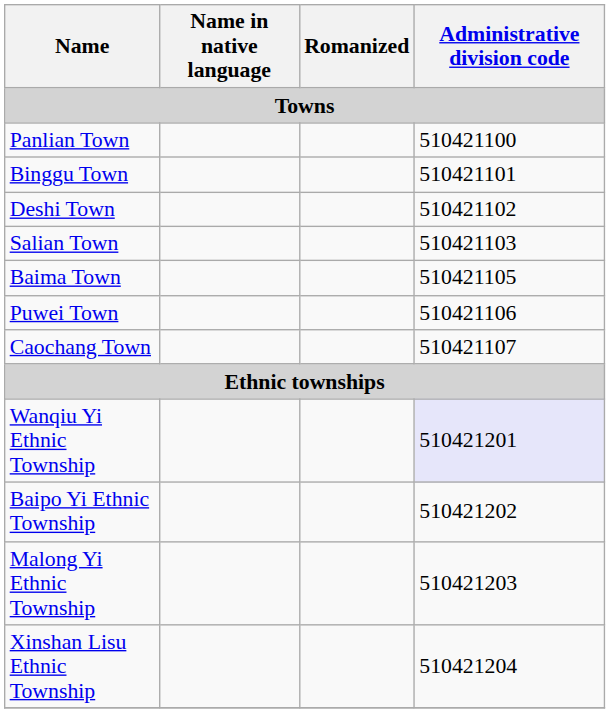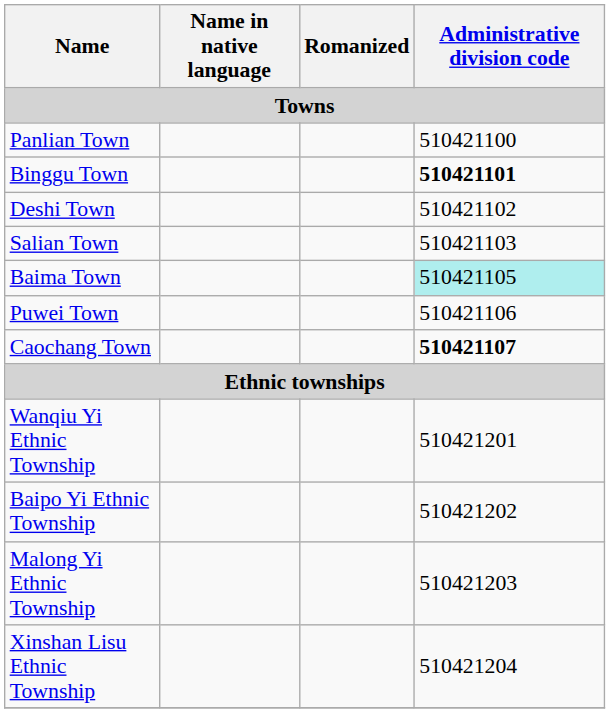(468, 174) normal -> (468, 174) bold
(468, 277) no background -> (468, 277) paleturquoise background
(468, 346) normal -> (468, 346) bold
(468, 440) lavender background -> (468, 440) no background
